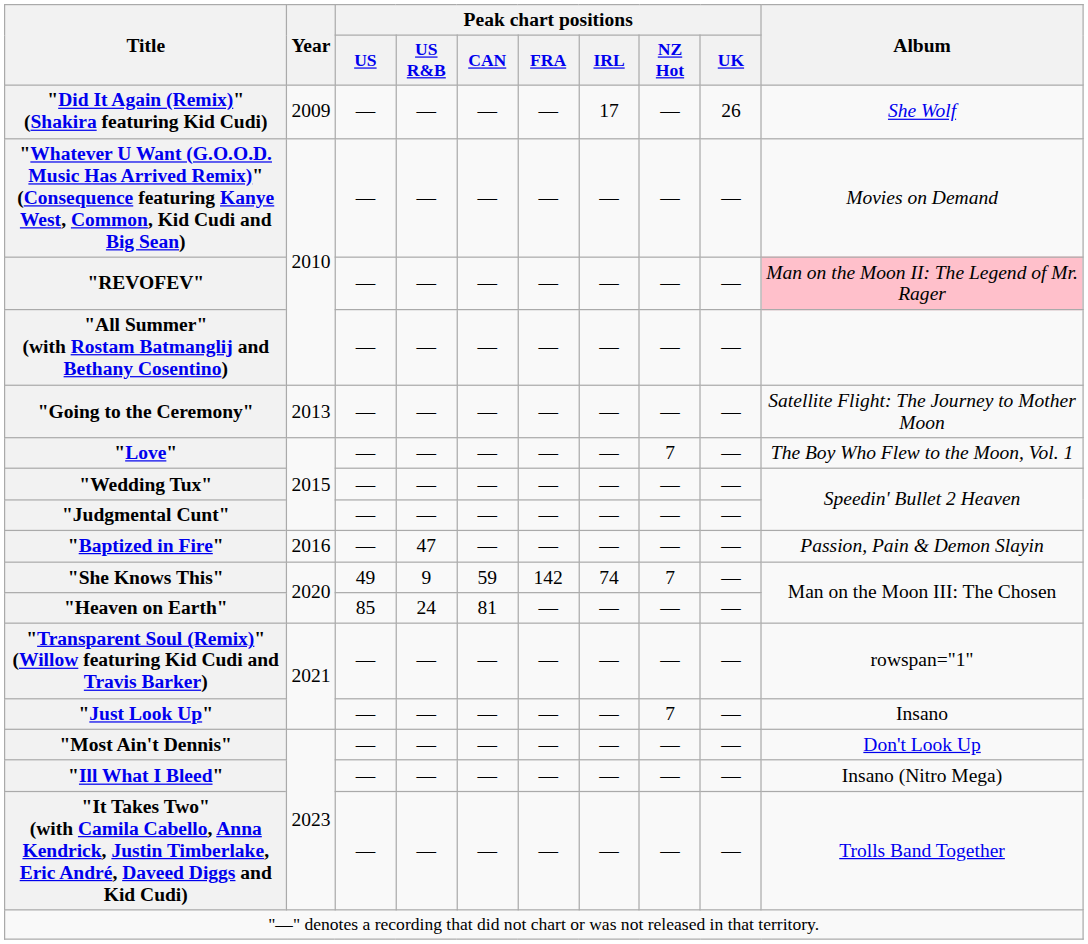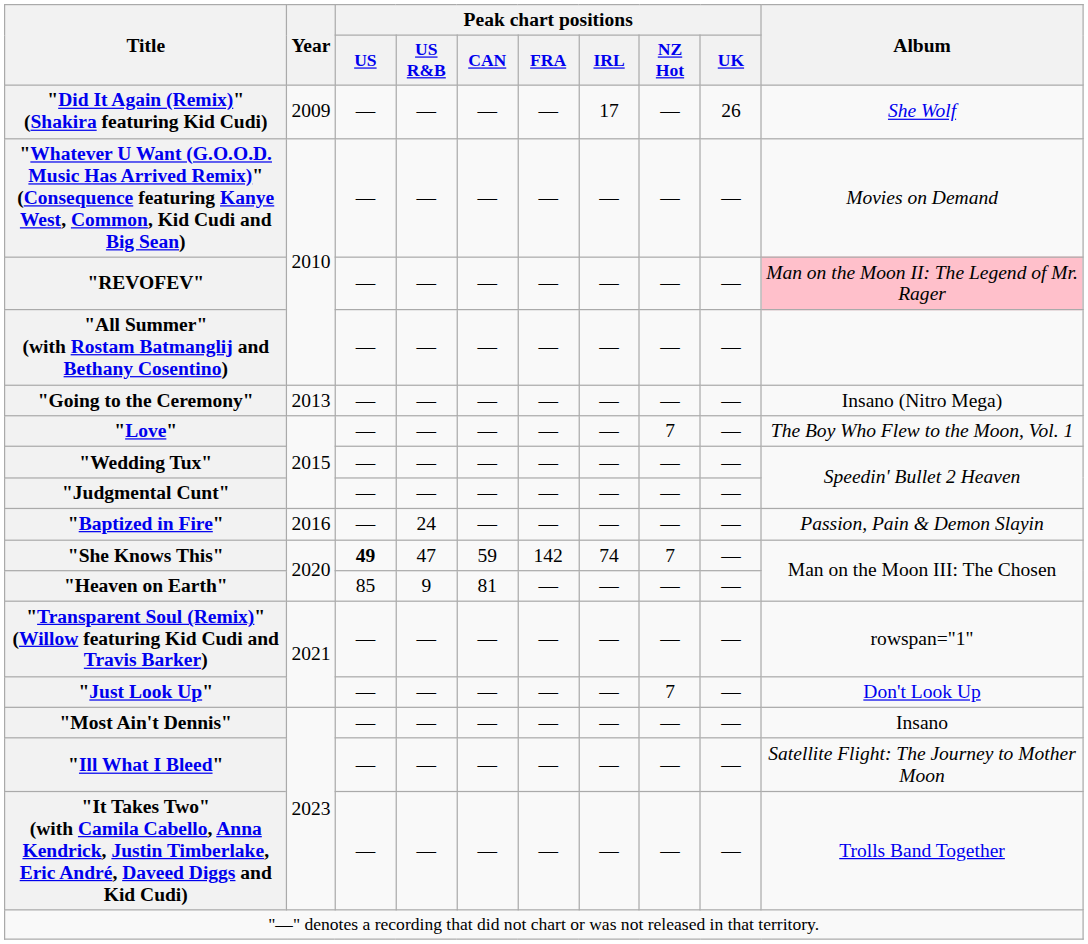(922, 411) Satellite Flight: The Journey to Mother Moon -> (922, 400) Insano (Nitro Mega)
(426, 545) 47 -> (426, 523) 24
(365, 576) normal -> (365, 554) bold
(426, 576) 9 -> (426, 554) 47
(426, 607) 24 -> (426, 585) 9
(922, 713) Insano -> (922, 691) Don't Look Up
(922, 744) Don't Look Up -> (922, 722) Insano
(922, 775) Insano (Nitro Mega) -> (922, 764) Satellite Flight: The Journey to Mother Moon
